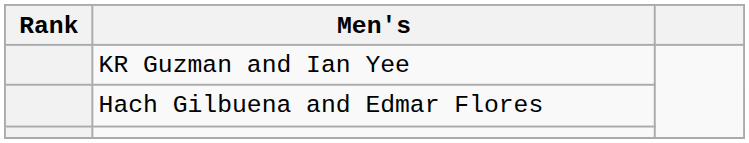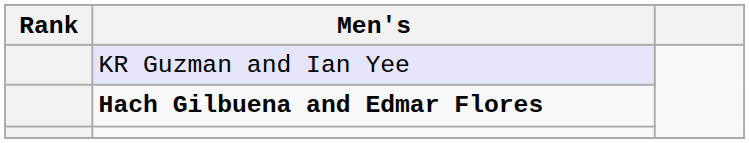(254, 65) no background -> (254, 65) lavender background
(321, 106) normal -> (321, 106) bold
